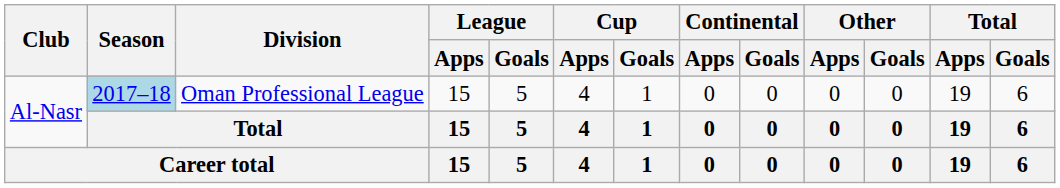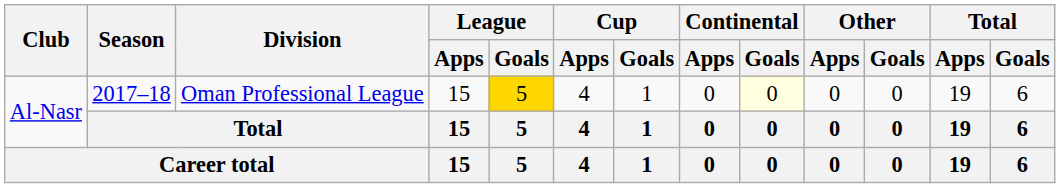(132, 93) lightblue background -> (132, 93) no background
(522, 93) no background -> (522, 93) gold background
(772, 93) no background -> (772, 93) lightyellow background
